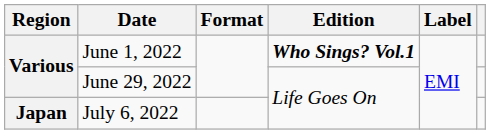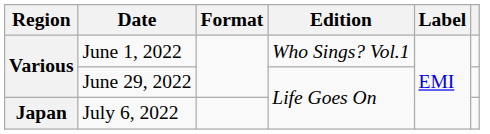(344, 50) bold -> (341, 50) normal
